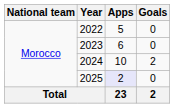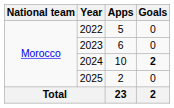(153, 62) normal -> (153, 62) bold
(121, 78) lavender background -> (121, 78) no background
